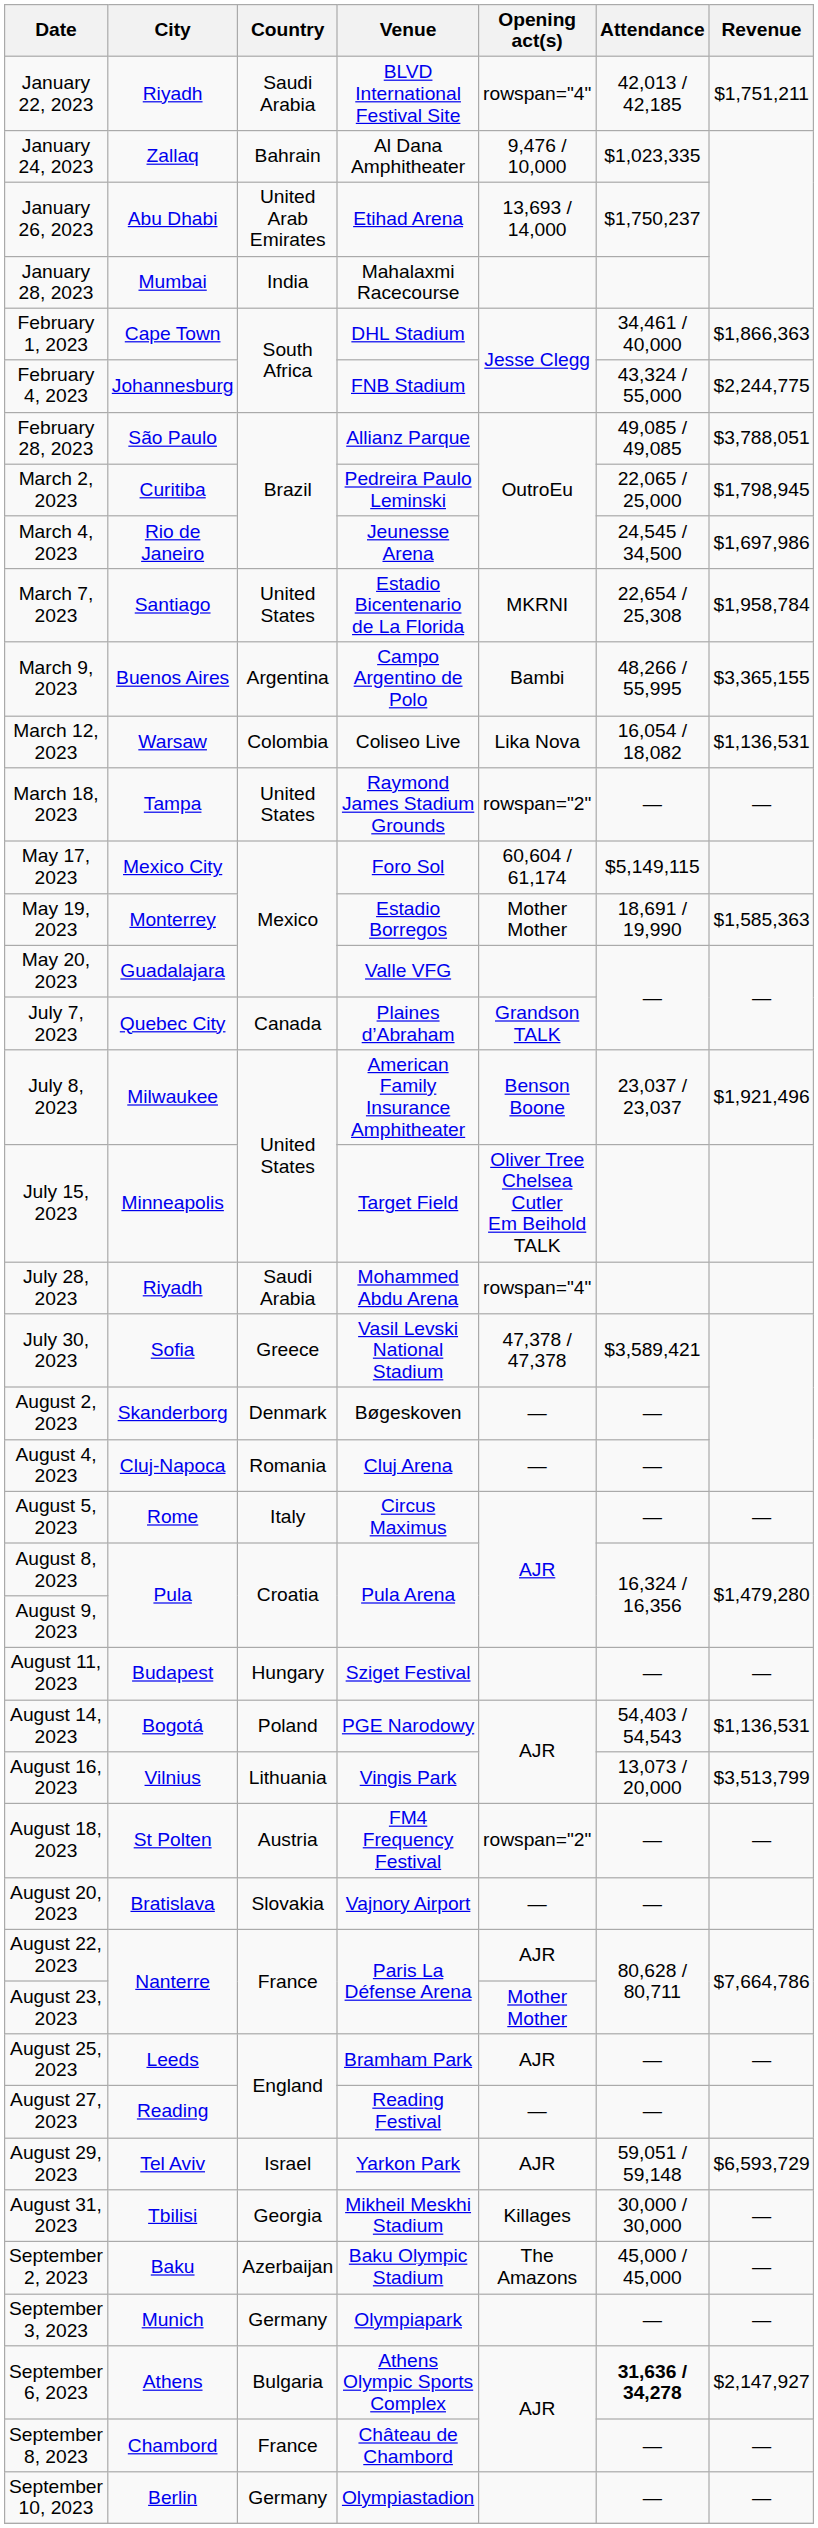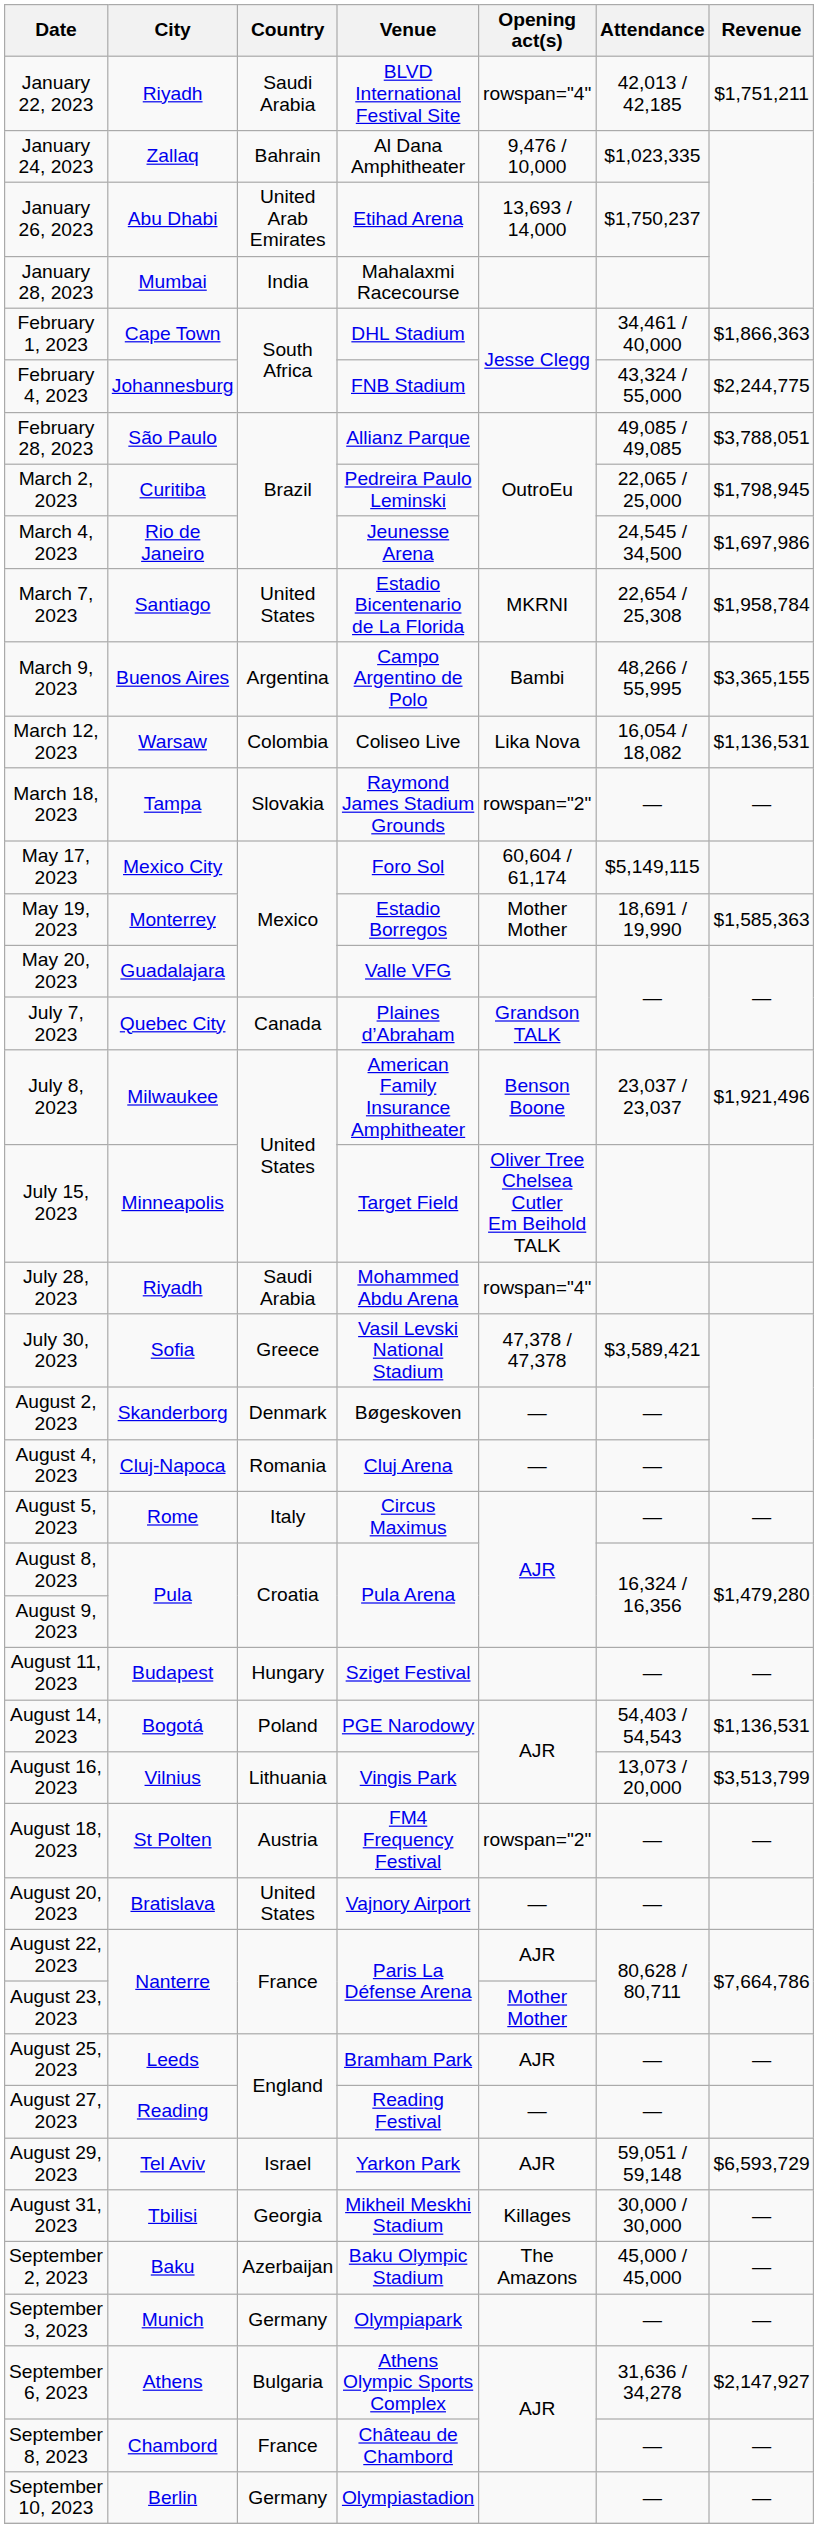(288, 804) United States -> (288, 804) Slovakia
(288, 1903) Slovakia -> (288, 1903) United States
(652, 2382) bold -> (652, 2382) normal
